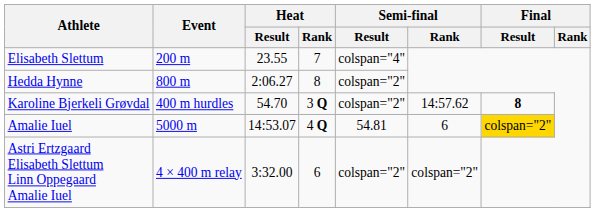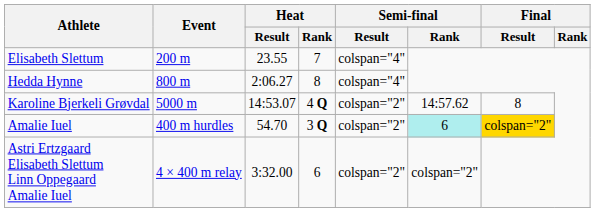(372, 81) colspan="2" -> (372, 81) colspan="4"
(195, 104) 400 m hurdles -> (176, 104) 5000 m
(272, 104) 54.70 -> (272, 104) 14:53.07
(317, 104) 3 Q -> (317, 104) 4 Q
(518, 104) bold -> (518, 104) normal
(176, 126) 5000 m -> (195, 126) 400 m hurdles
(272, 126) 14:53.07 -> (272, 126) 54.70
(317, 126) 4 Q -> (317, 126) 3 Q
(372, 126) 54.81 -> (372, 126) colspan="2"
(445, 126) no background -> (445, 126) paleturquoise background
